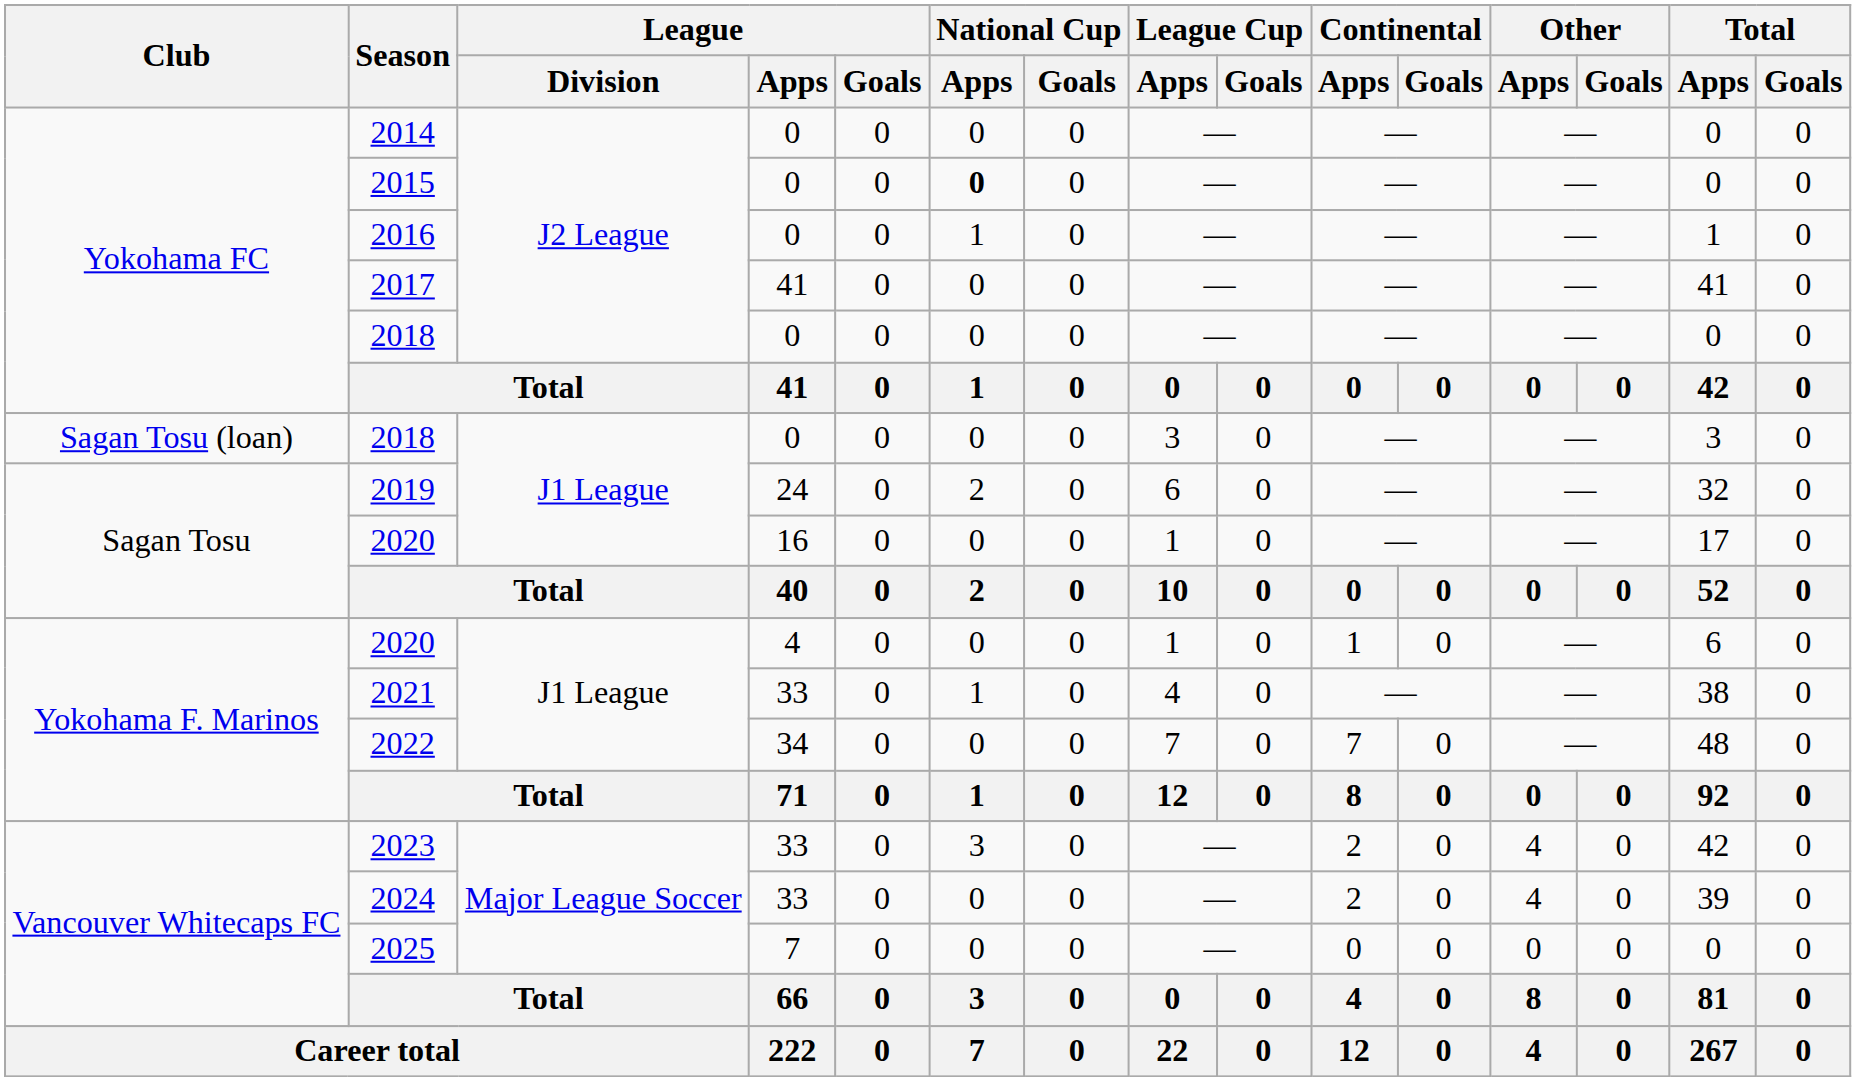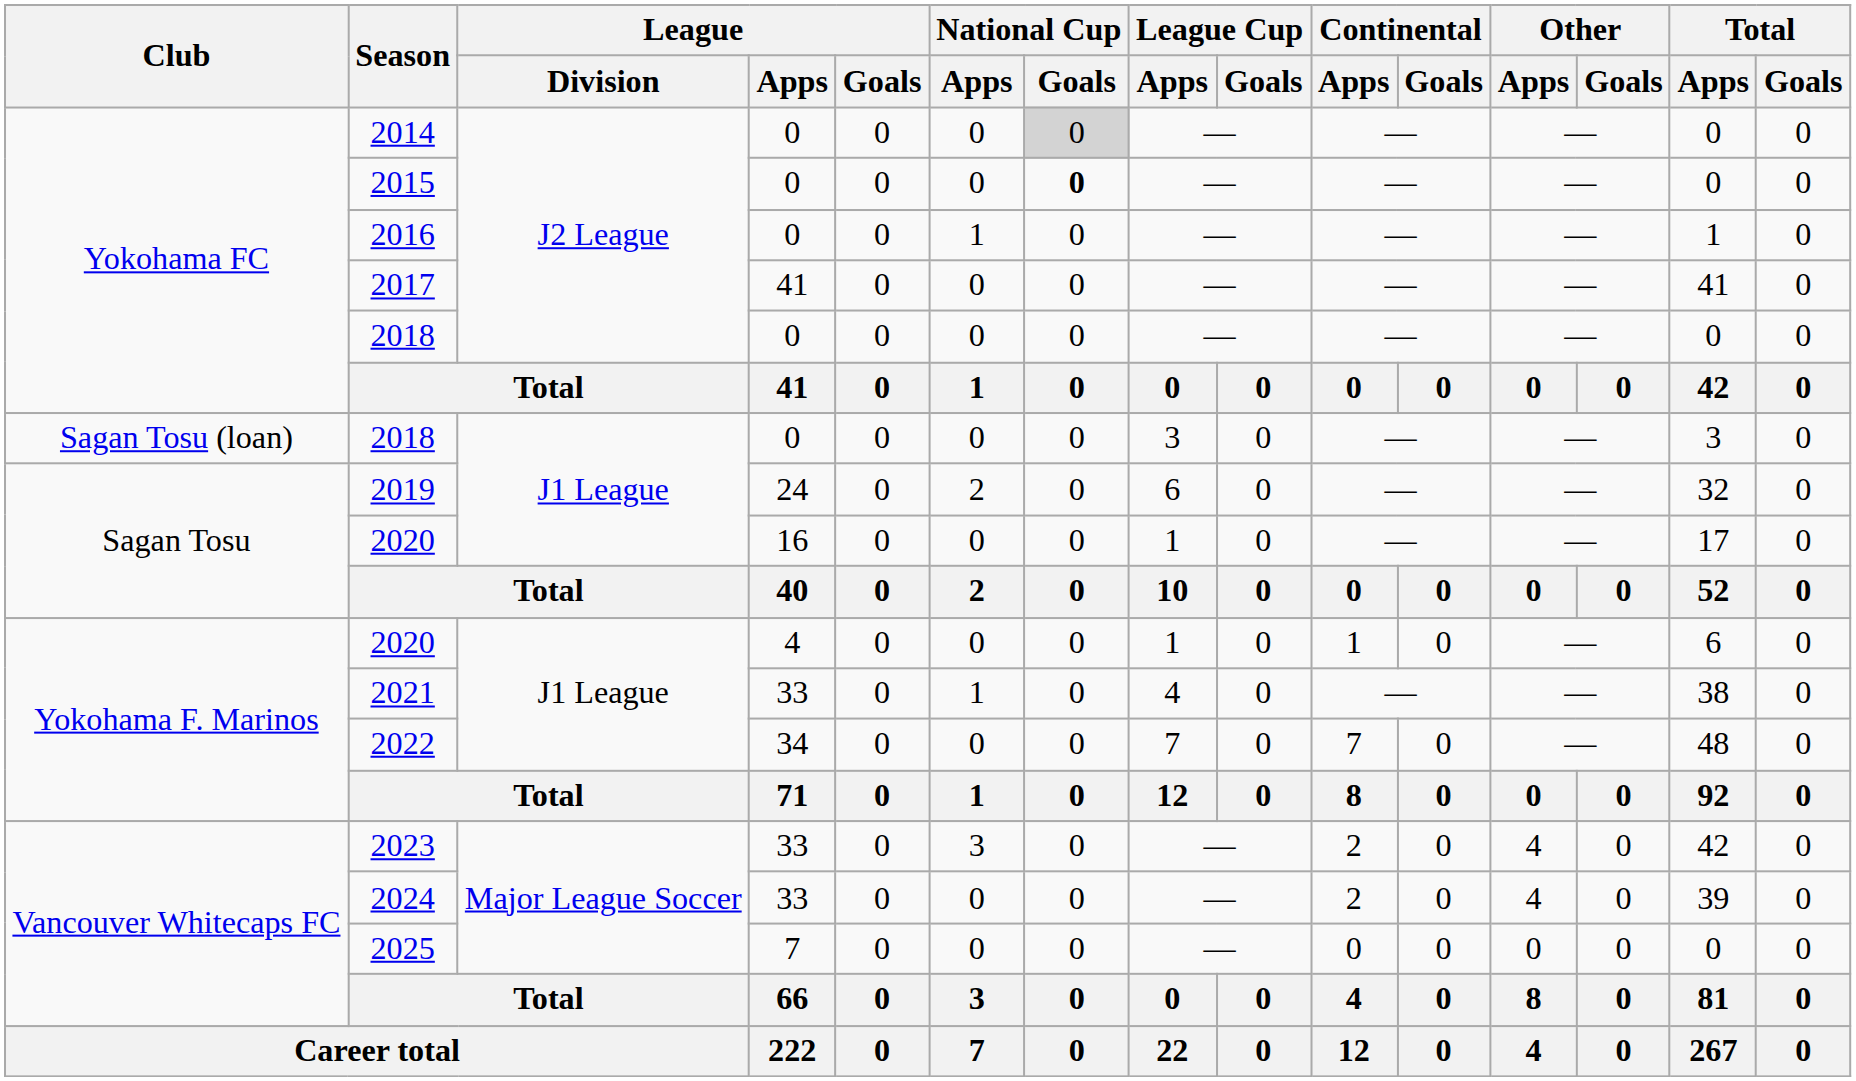(1077, 132) no background -> (1077, 132) lightgrey background
(977, 183) bold -> (977, 183) normal
(1077, 183) normal -> (1077, 183) bold
